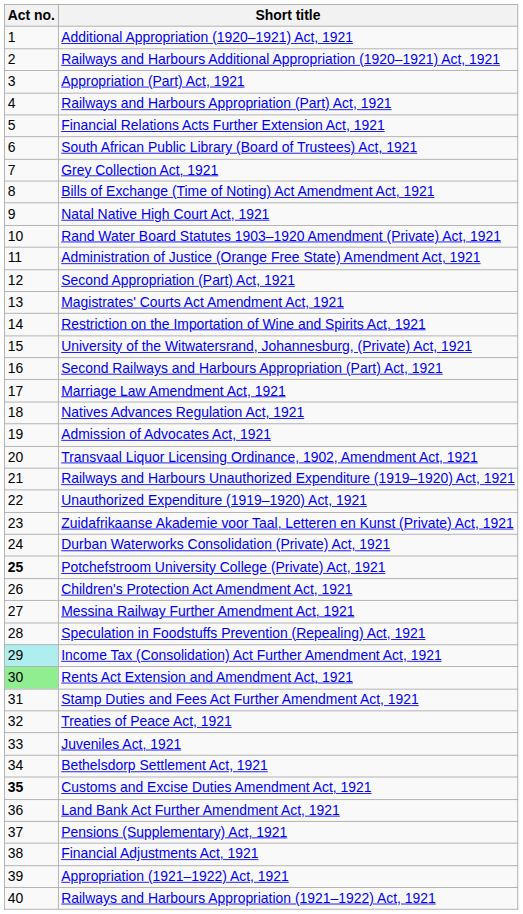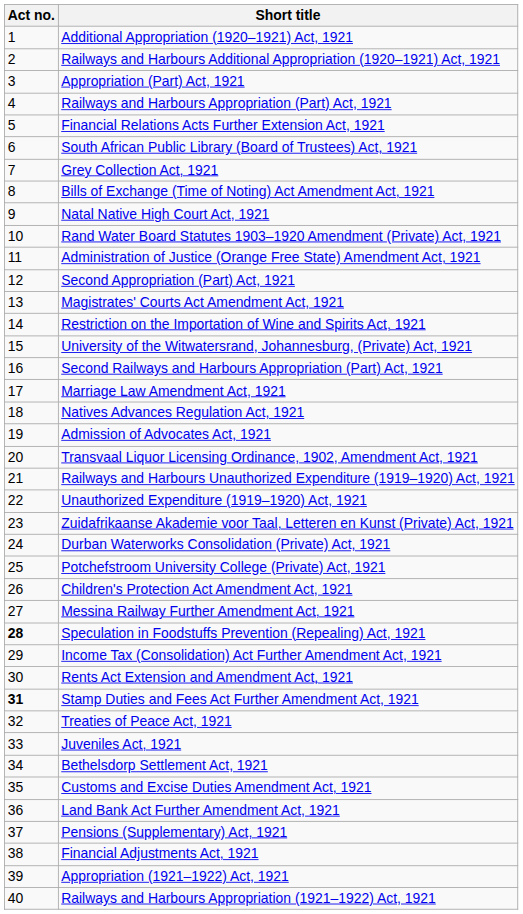(15, 567) bold -> (15, 567) normal
(15, 633) normal -> (15, 633) bold
(15, 655) paleturquoise background -> (15, 655) no background
(15, 677) lightgreen background -> (15, 677) no background
(15, 699) normal -> (15, 699) bold
(15, 788) bold -> (15, 788) normal
